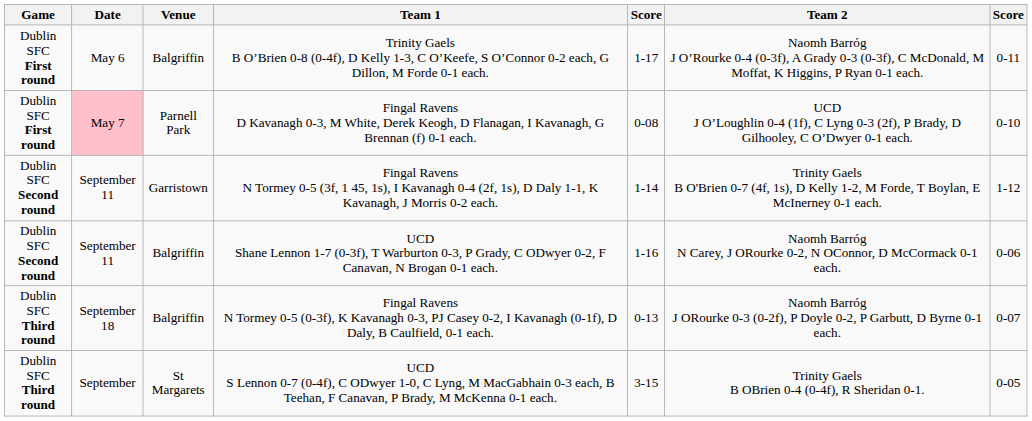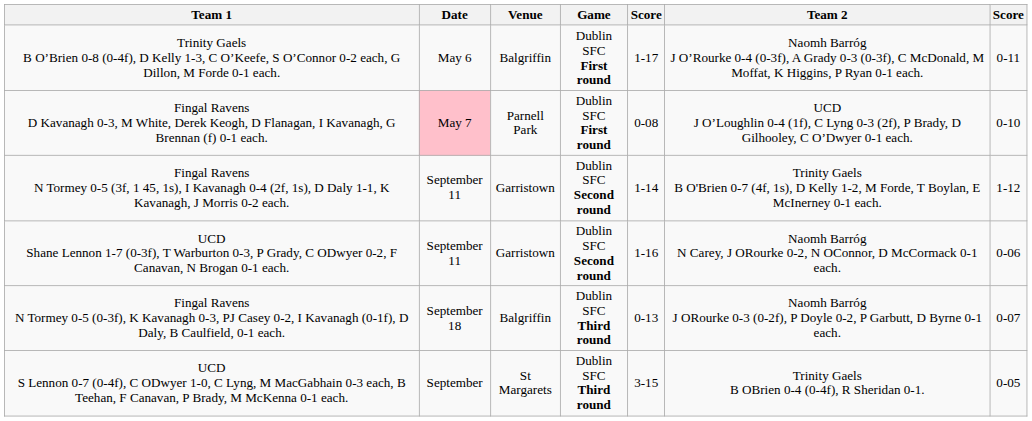columns swapped: (38, 14) <-> (420, 14)
(178, 253) Balgriffin -> (525, 253) Garristown
